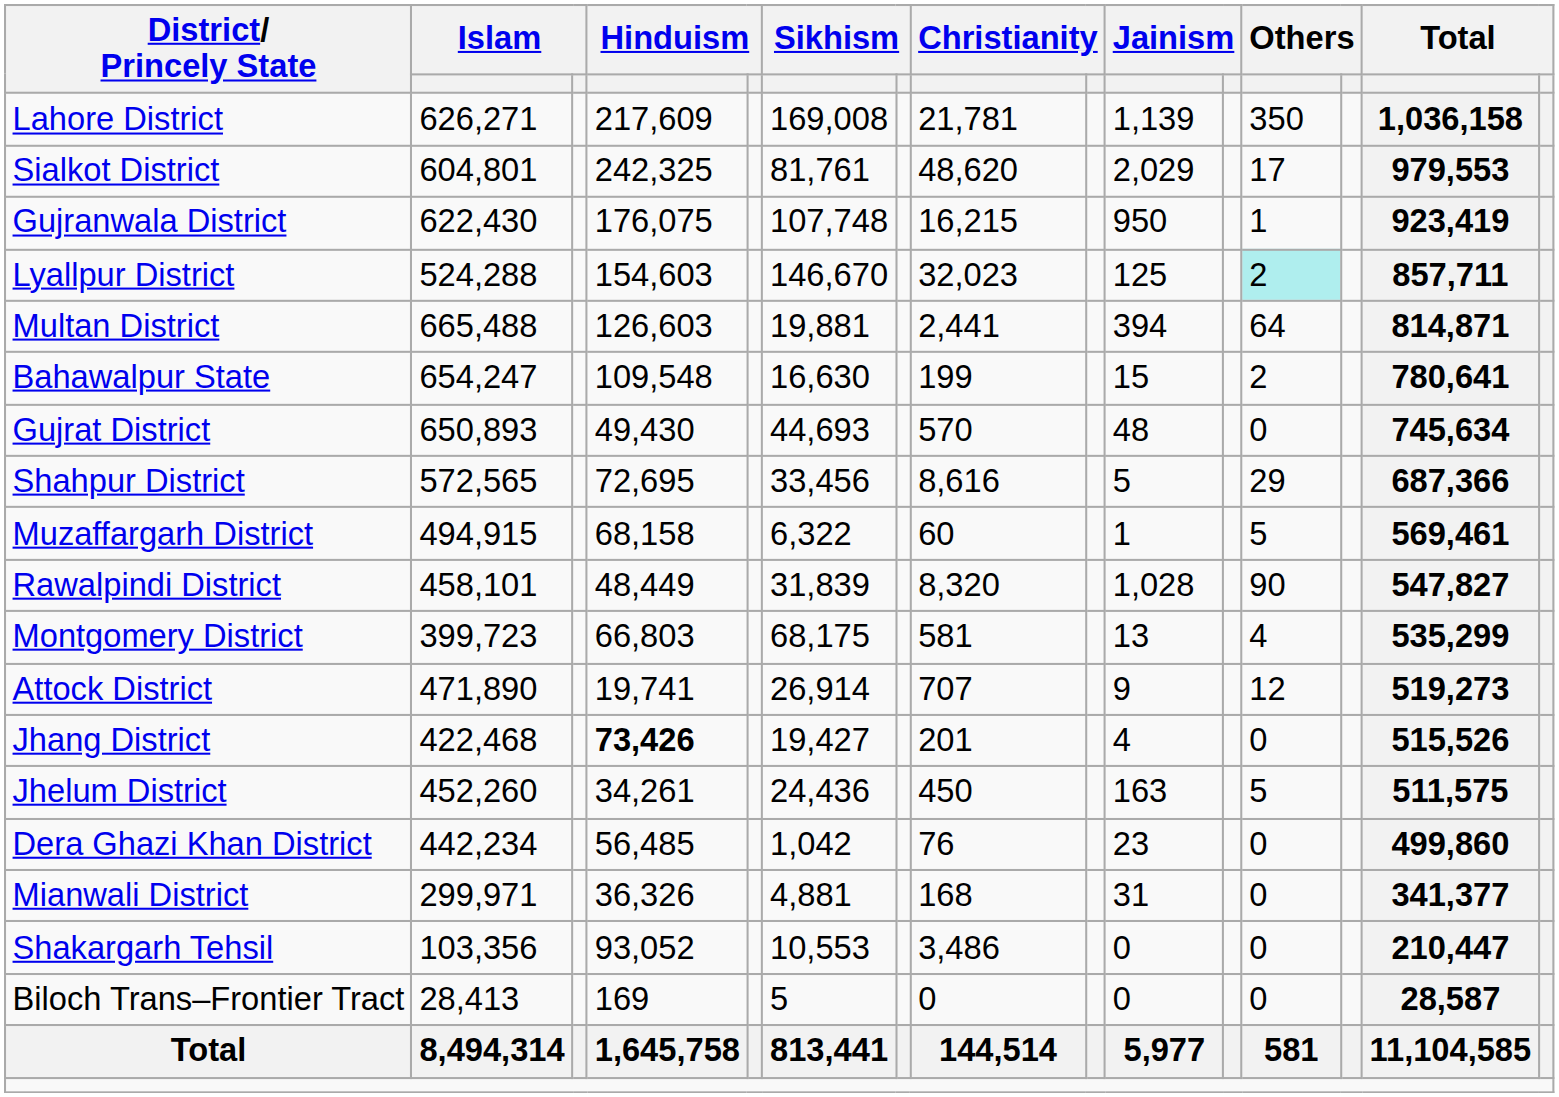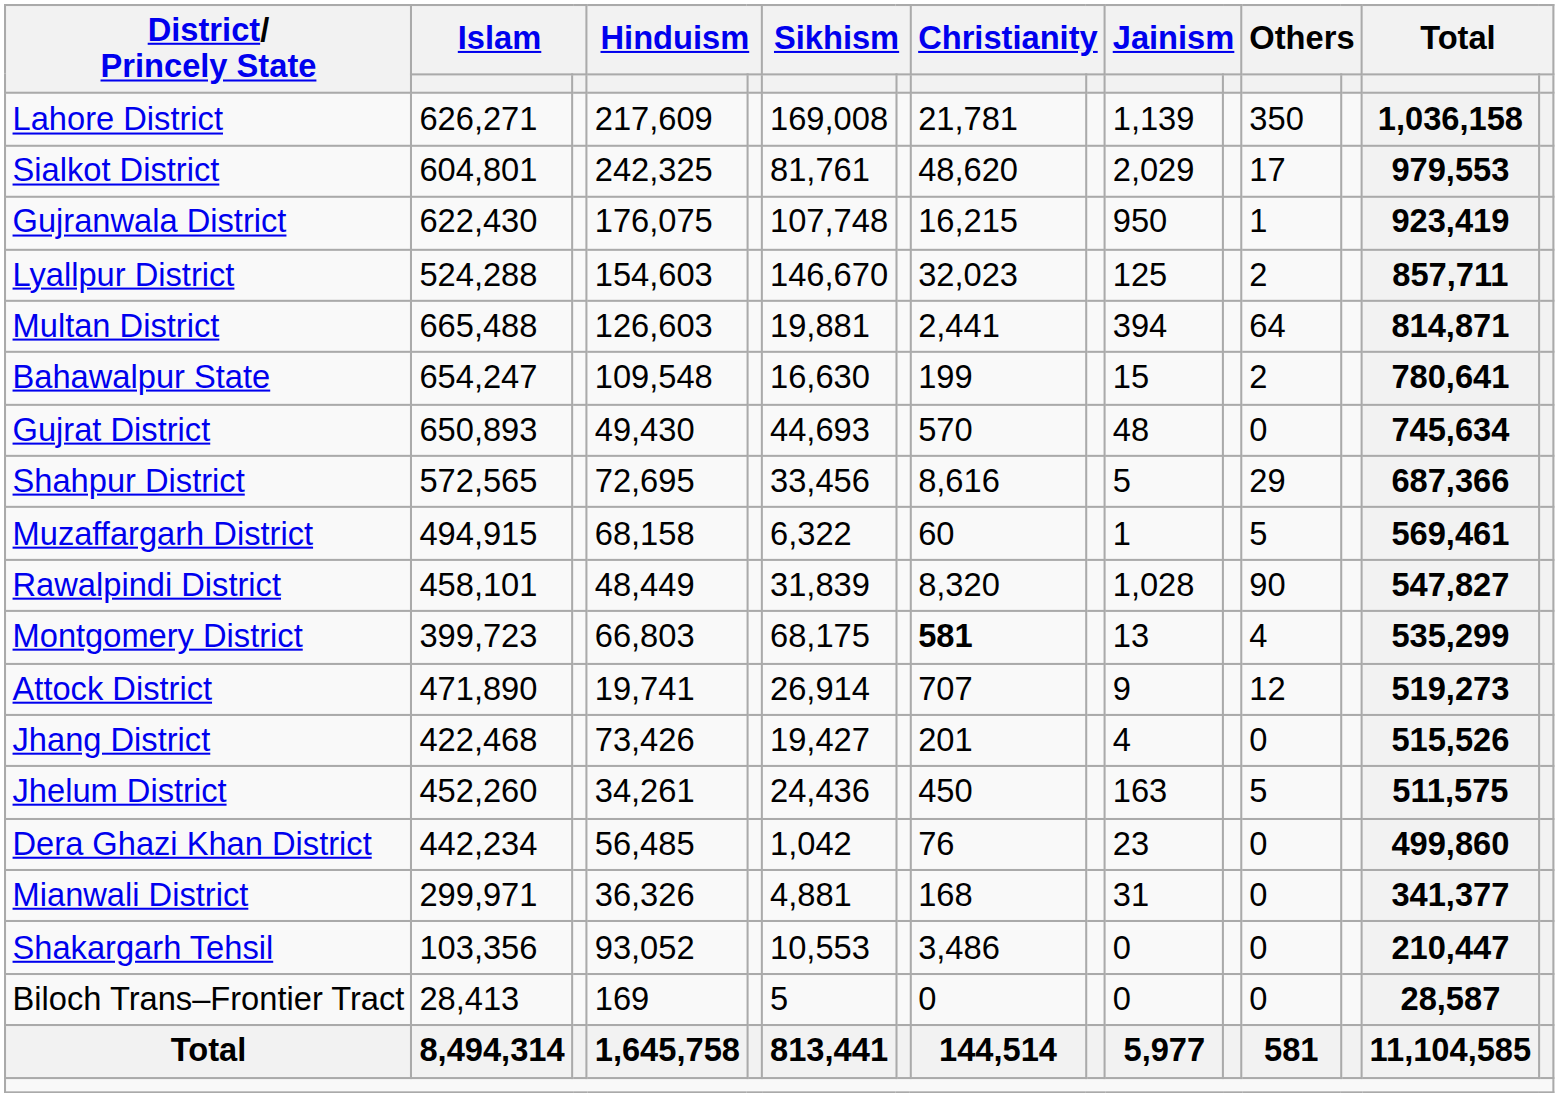(1258, 274) paleturquoise background -> (1258, 274) no background
(945, 636) normal -> (945, 636) bold
(645, 740) bold -> (645, 740) normal
